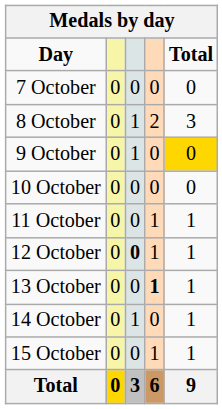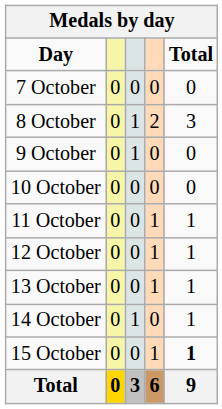(191, 154) gold background -> (191, 154) no background
(135, 253) bold -> (135, 253) normal
(155, 286) bold -> (155, 286) normal
(191, 353) normal -> (191, 353) bold
